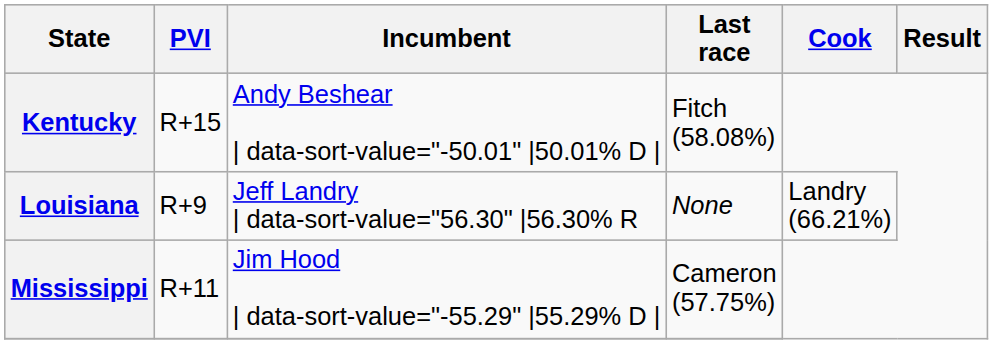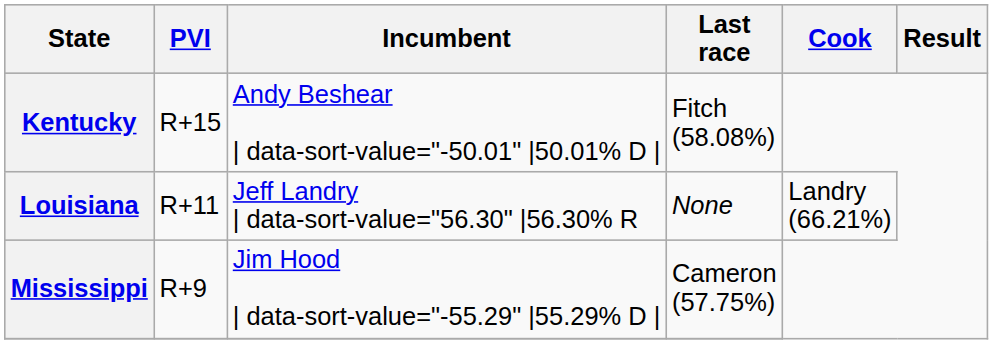(183, 205) R+9 -> (189, 205) R+11
(189, 288) R+11 -> (183, 288) R+9
